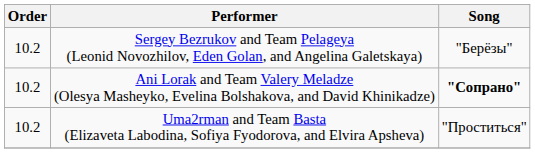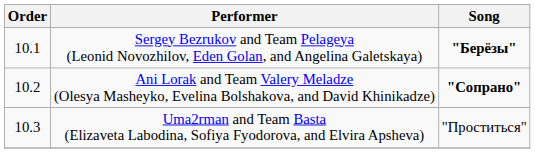(27, 47) 10.2 -> (27, 47) 10.1
(484, 47) normal -> (484, 47) bold
(27, 127) 10.2 -> (27, 127) 10.3
